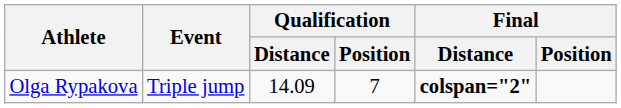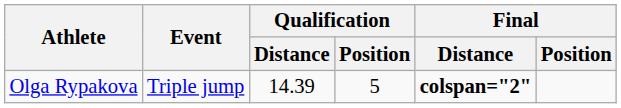(292, 86) 14.09 -> (292, 86) 14.39
(375, 86) 7 -> (375, 86) 5
